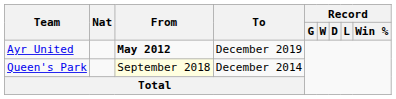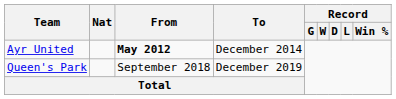(259, 49) December 2019 -> (259, 49) December 2014
(164, 67) lightyellow background -> (164, 67) no background
(259, 67) December 2014 -> (259, 67) December 2019
